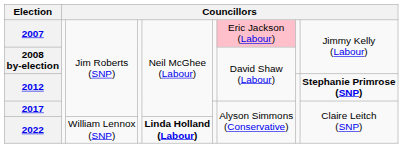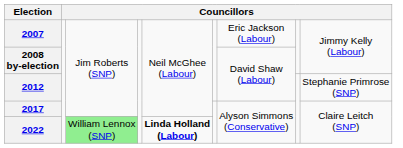(256, 33) pink background -> (256, 33) no background
(349, 87) bold -> (346, 87) normal
(102, 130) no background -> (102, 130) lightgreen background
